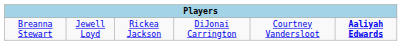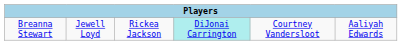(212, 29) no background -> (212, 29) paleturquoise background
(366, 29) bold -> (366, 29) normal
